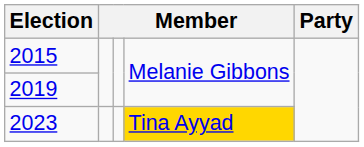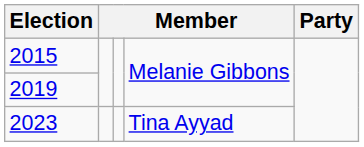(181, 123) gold background -> (181, 123) no background
